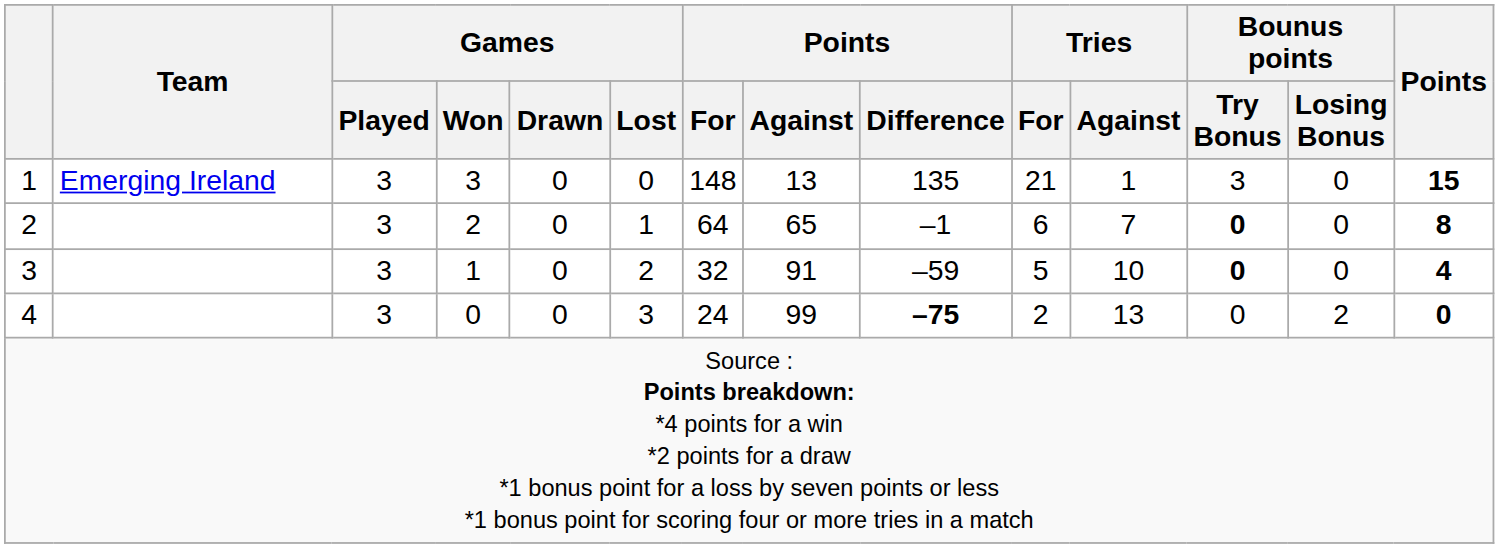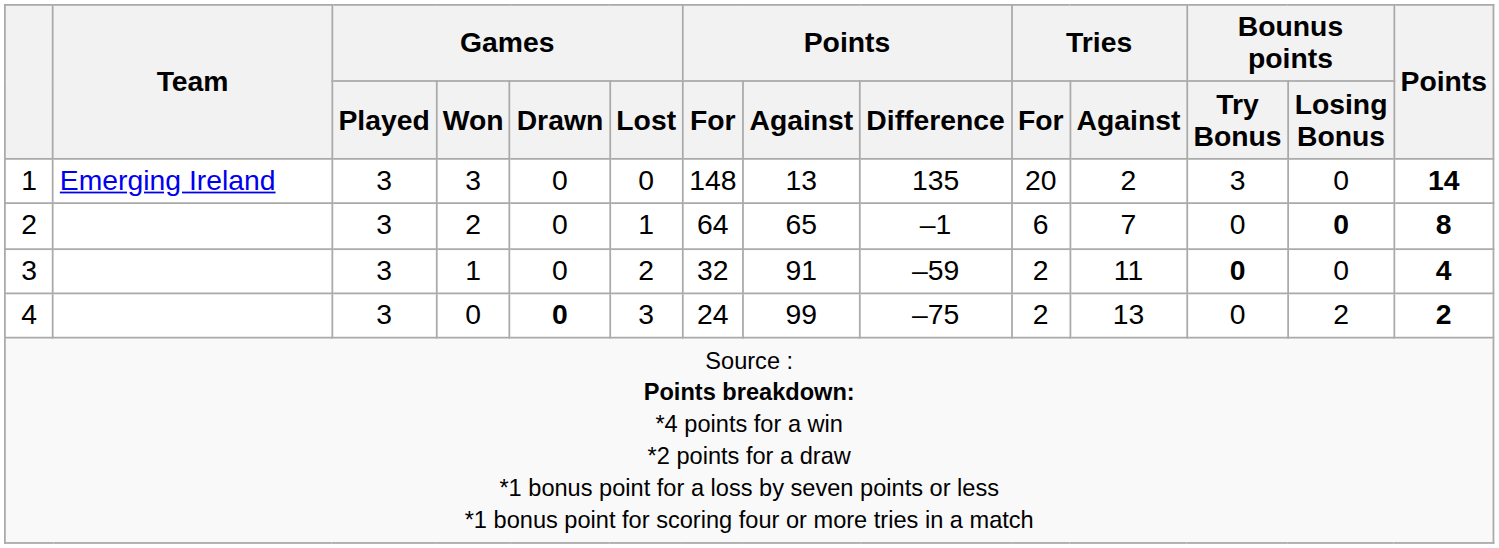(1041, 180) 21 -> (1041, 180) 20
(1129, 180) 1 -> (1129, 180) 2
(1444, 180) 15 -> (1444, 180) 14
(1238, 225) bold -> (1238, 225) normal
(1341, 225) normal -> (1341, 225) bold
(1041, 270) 5 -> (1041, 270) 2
(1129, 270) 10 -> (1129, 270) 11
(560, 315) normal -> (560, 315) bold
(936, 315) bold -> (936, 315) normal
(1444, 315) 0 -> (1444, 315) 2
